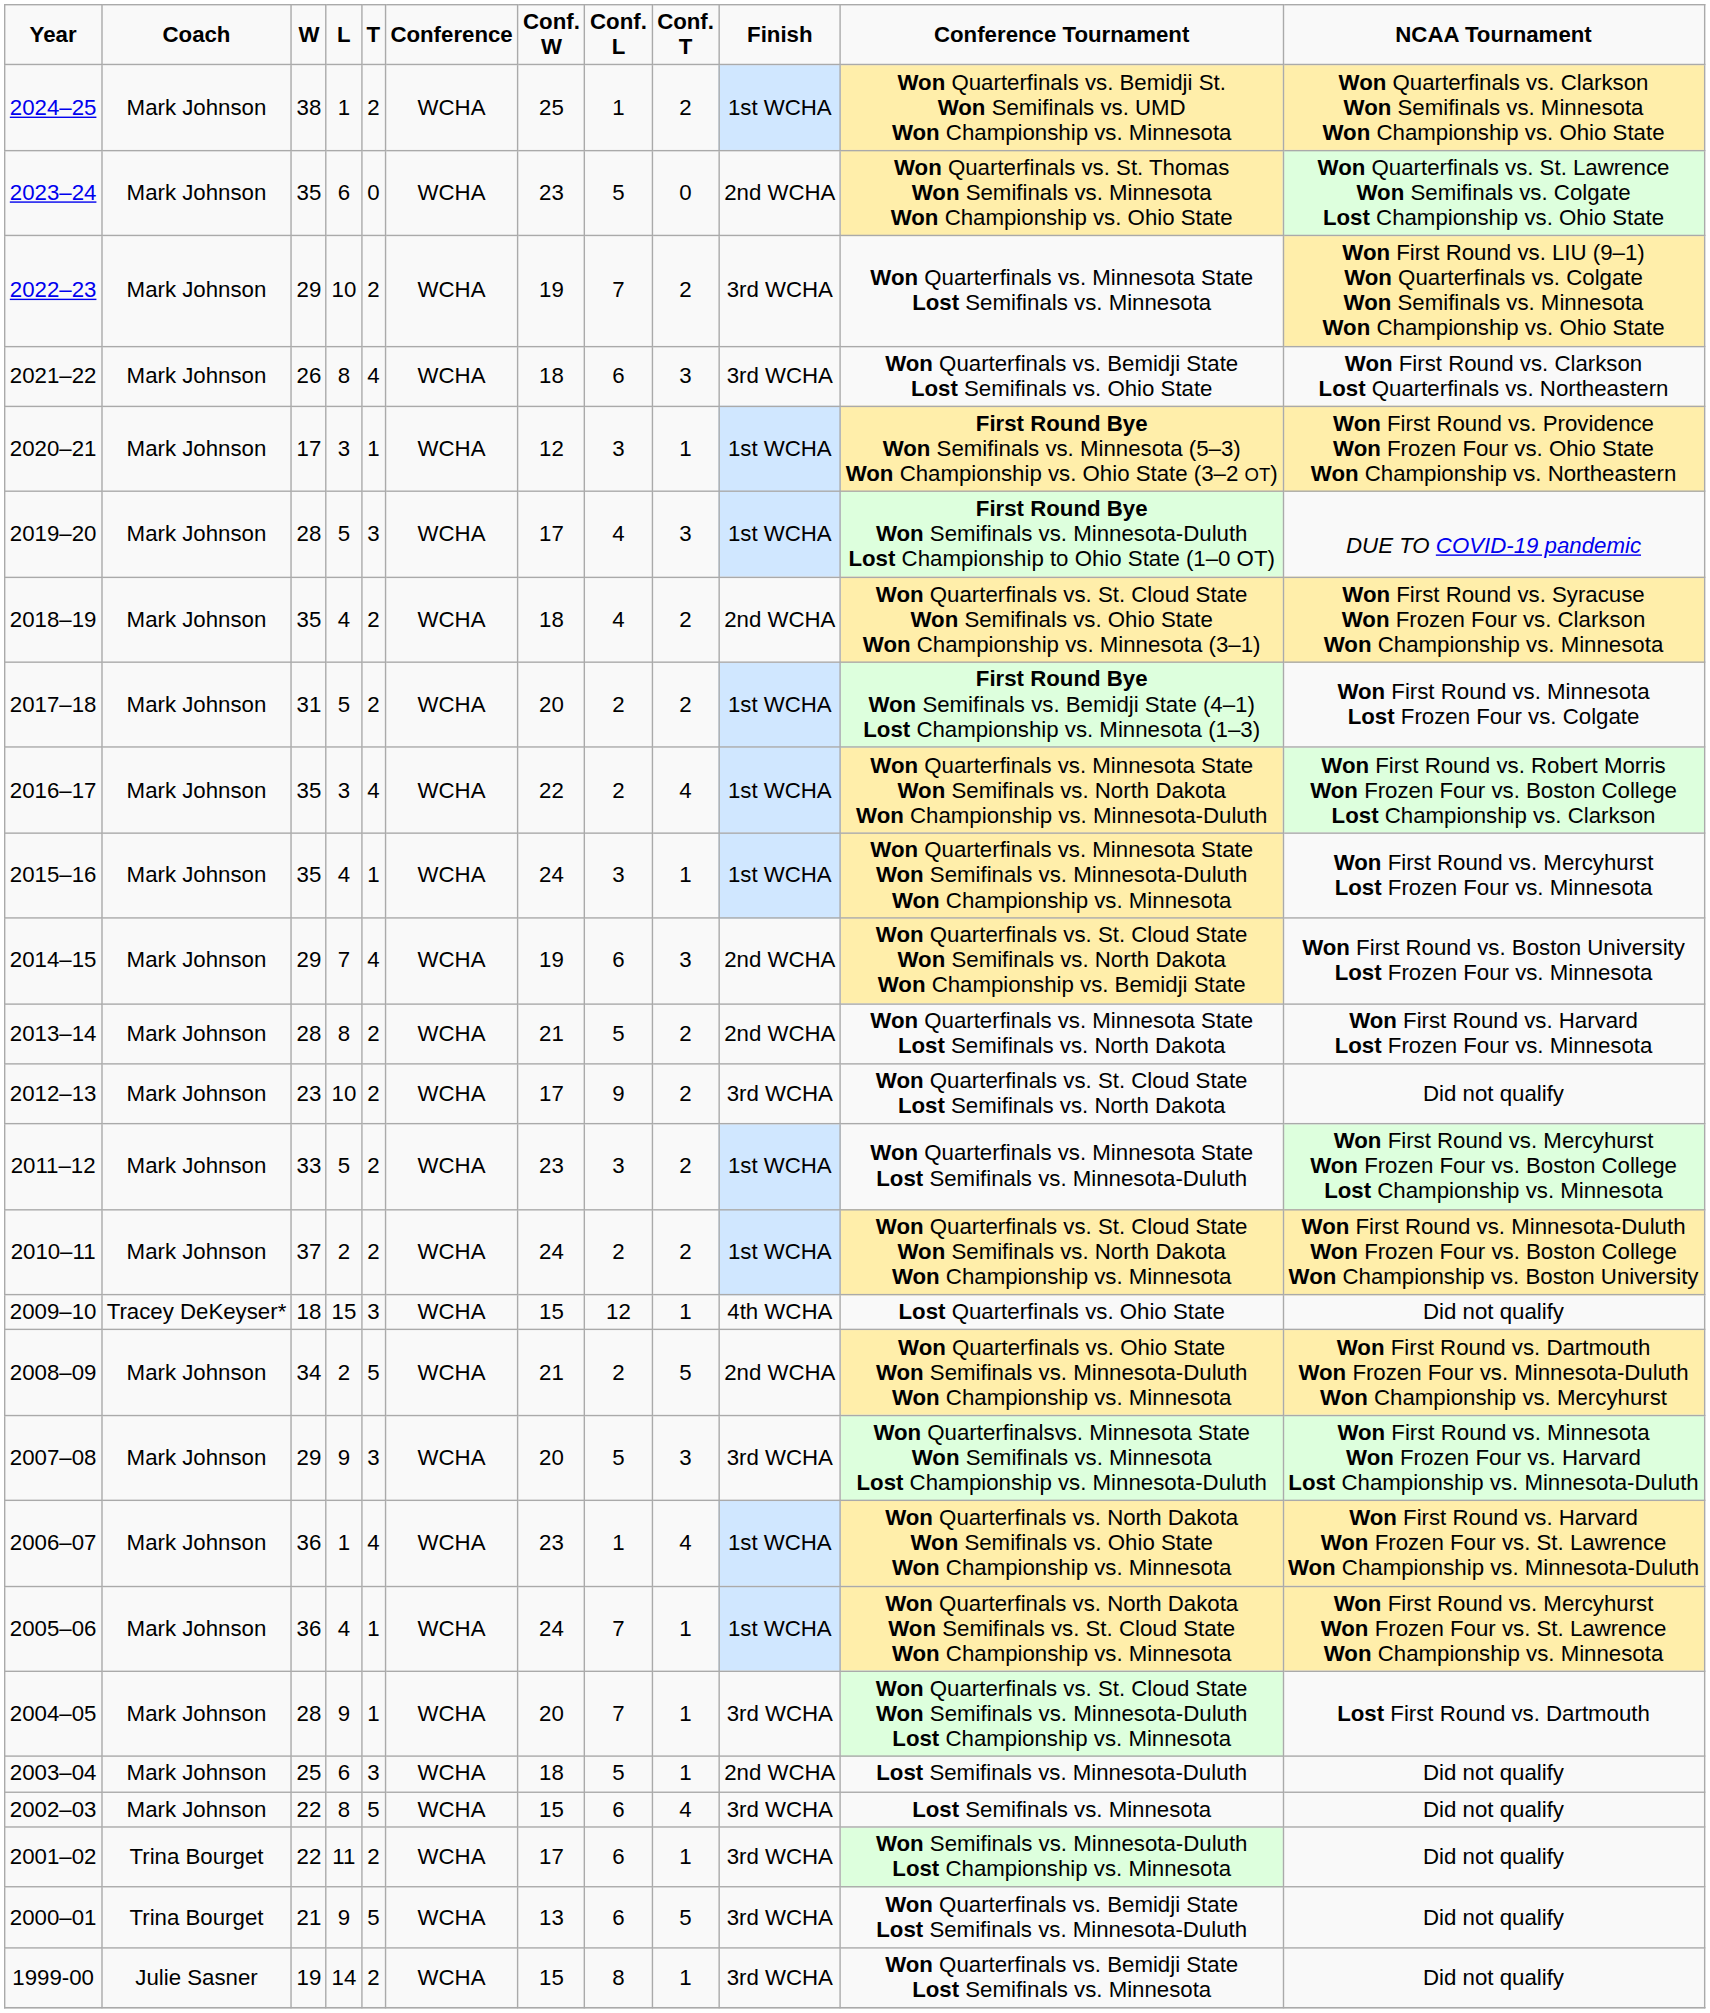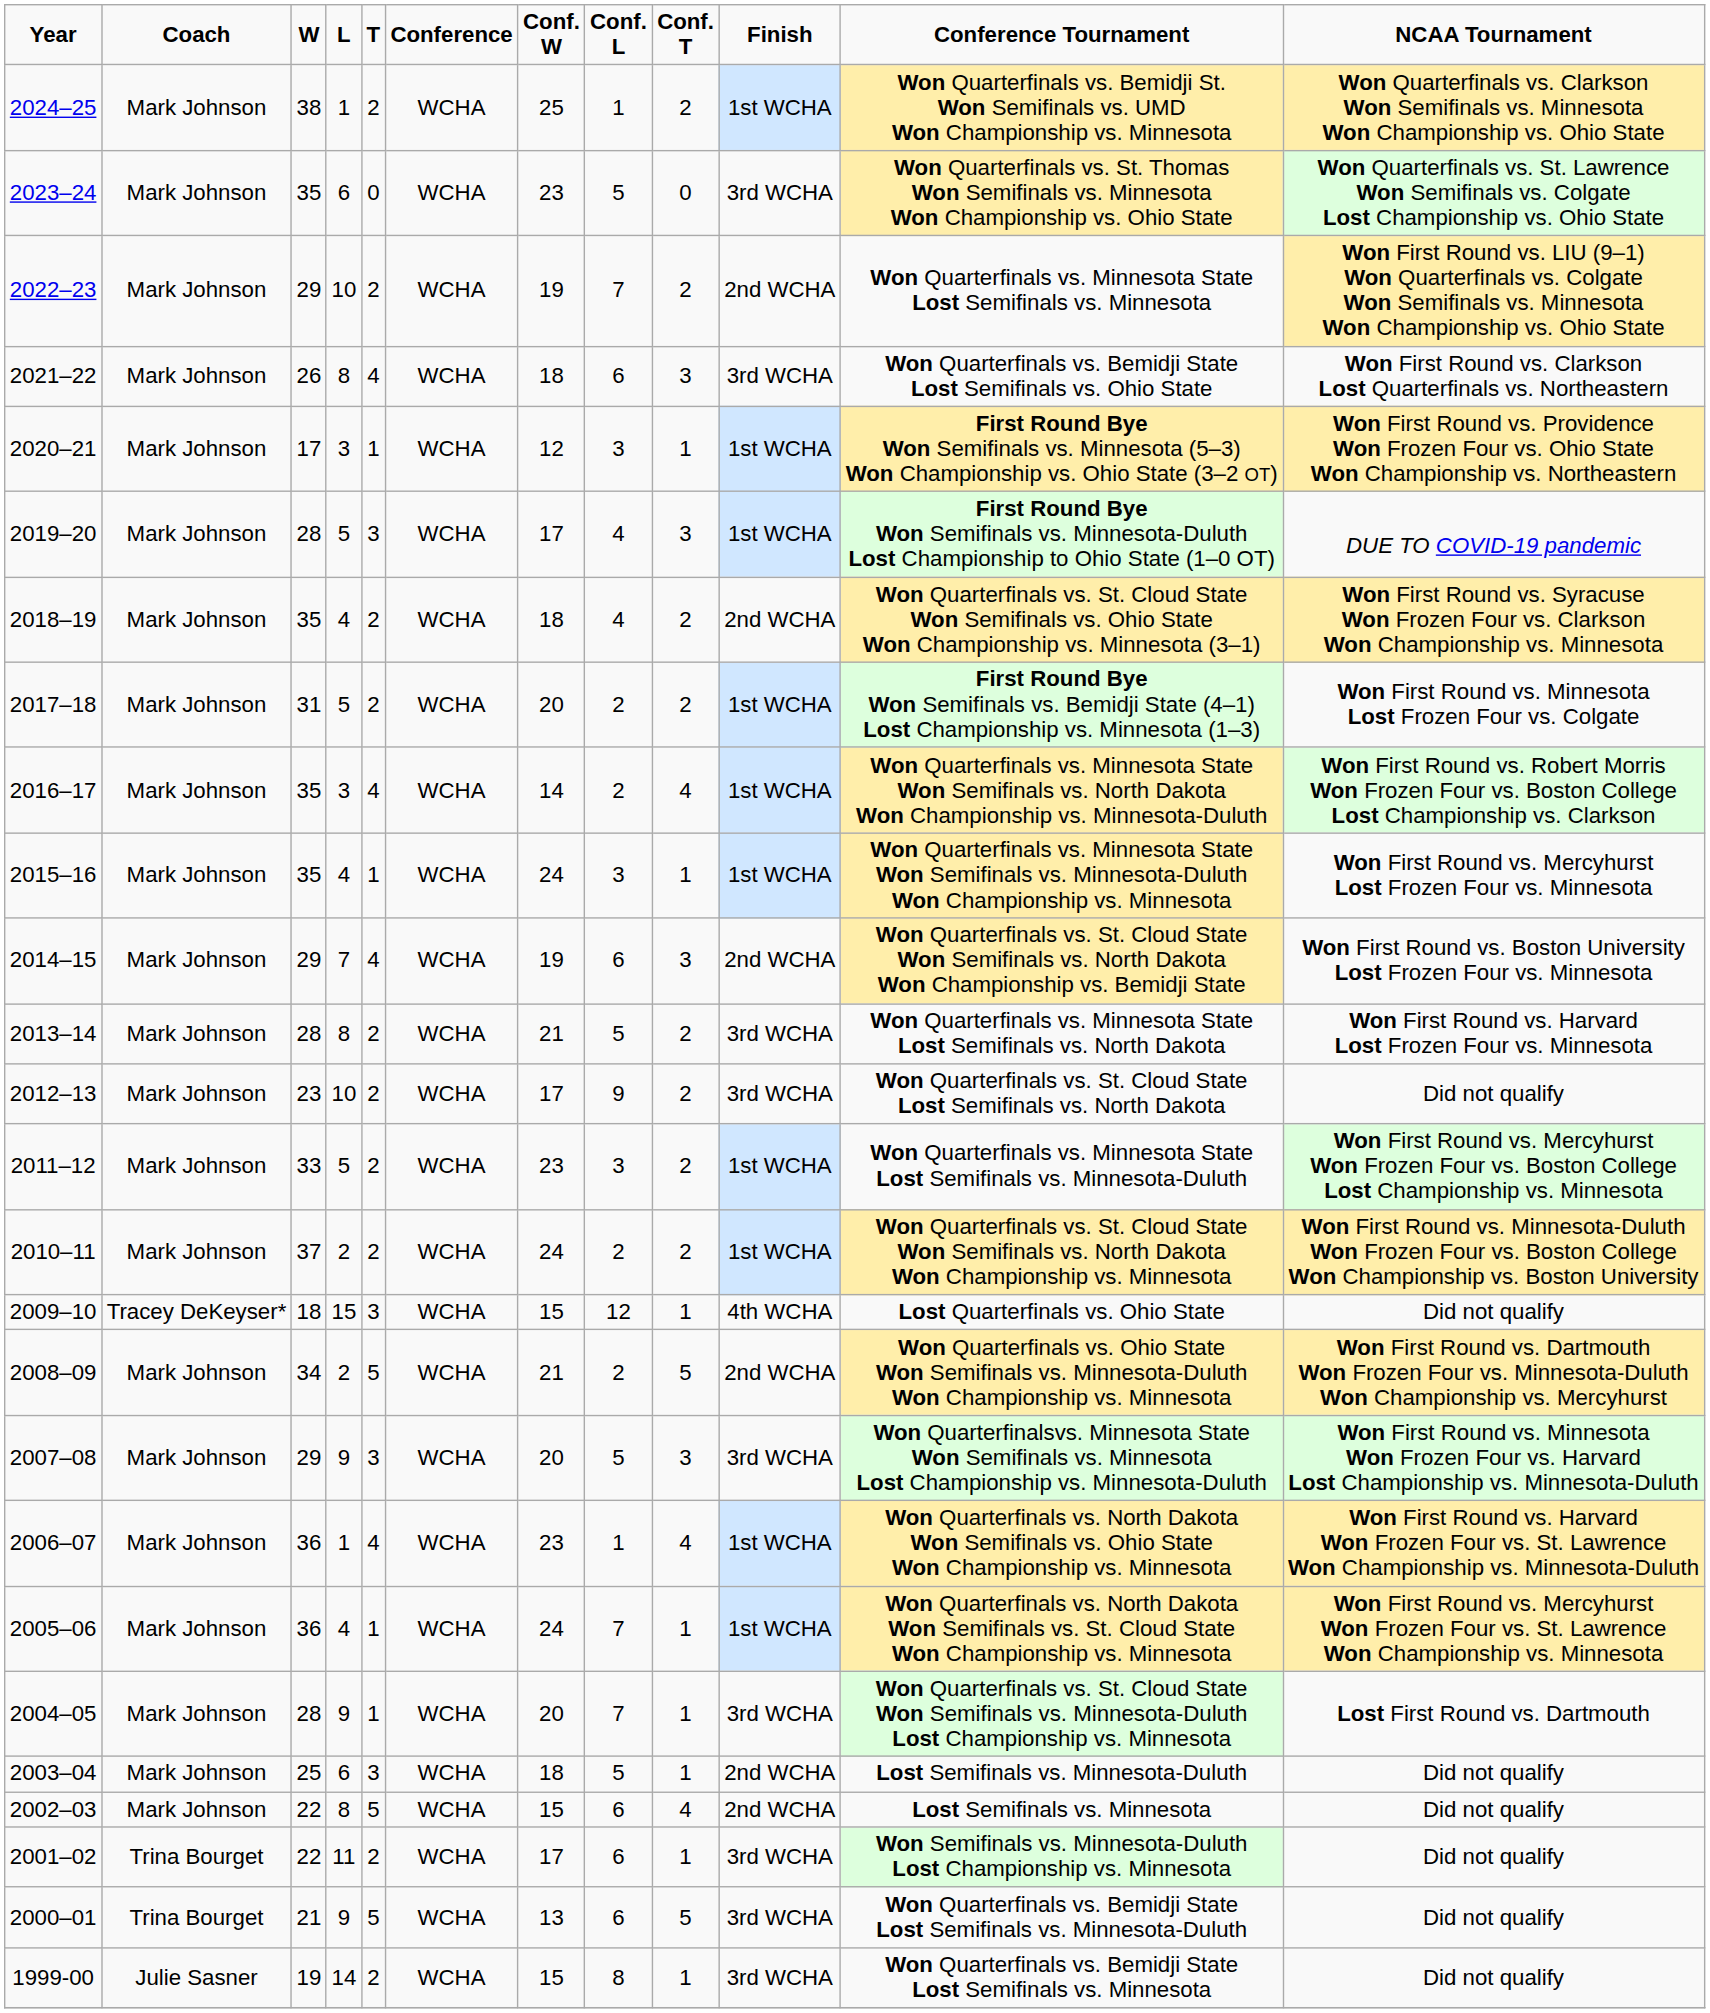(780, 192) 2nd WCHA -> (780, 192) 3rd WCHA
(780, 290) 3rd WCHA -> (780, 290) 2nd WCHA
(551, 789) 22 -> (551, 789) 14
(780, 1033) 2nd WCHA -> (780, 1033) 3rd WCHA
(780, 1809) 3rd WCHA -> (780, 1809) 2nd WCHA
